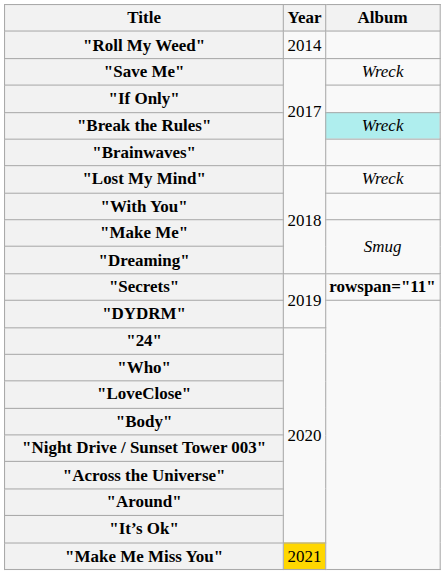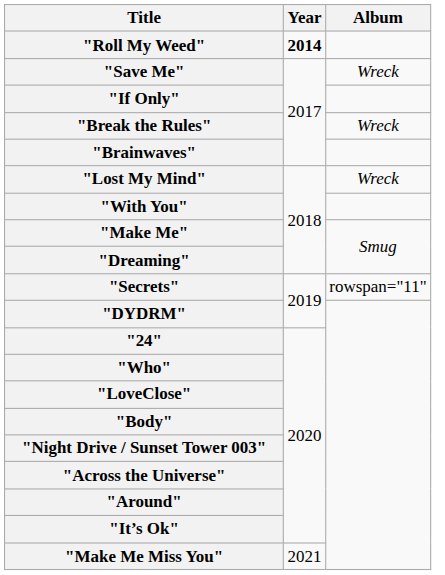(305, 44) normal -> (305, 44) bold
(383, 125) paleturquoise background -> (378, 125) no background
(383, 286) bold -> (378, 286) normal
(305, 555) gold background -> (305, 555) no background
